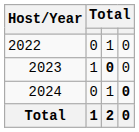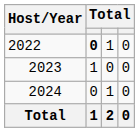(94, 46) normal -> (94, 46) bold
(110, 69) bold -> (110, 69) normal
(126, 92) bold -> (126, 92) normal
